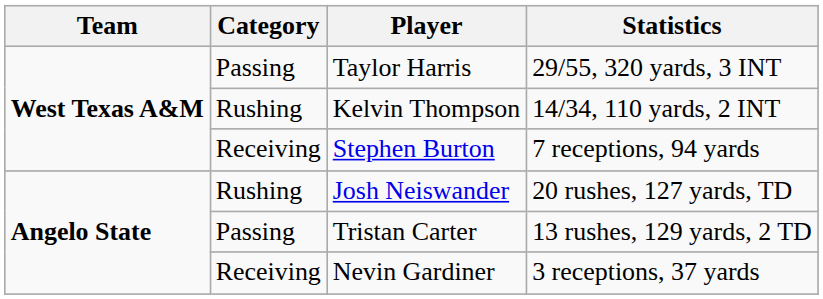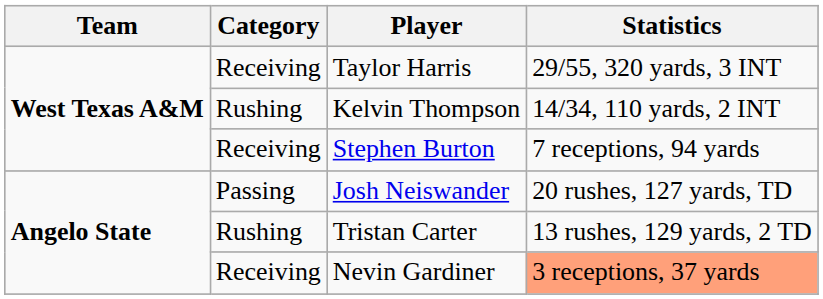(255, 67) Passing -> (268, 67) Receiving
(259, 190) Rushing -> (255, 190) Passing
(255, 231) Passing -> (259, 231) Rushing
(646, 272) no background -> (646, 272) lightsalmon background
